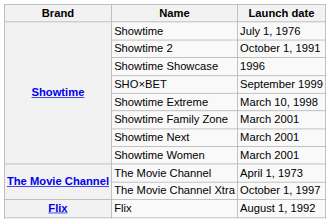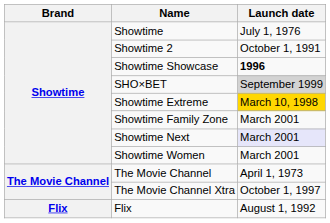(253, 66) normal -> (253, 66) bold
(281, 84) no background -> (281, 84) lightgrey background
(279, 102) no background -> (279, 102) gold background
(270, 137) no background -> (270, 137) lavender background
